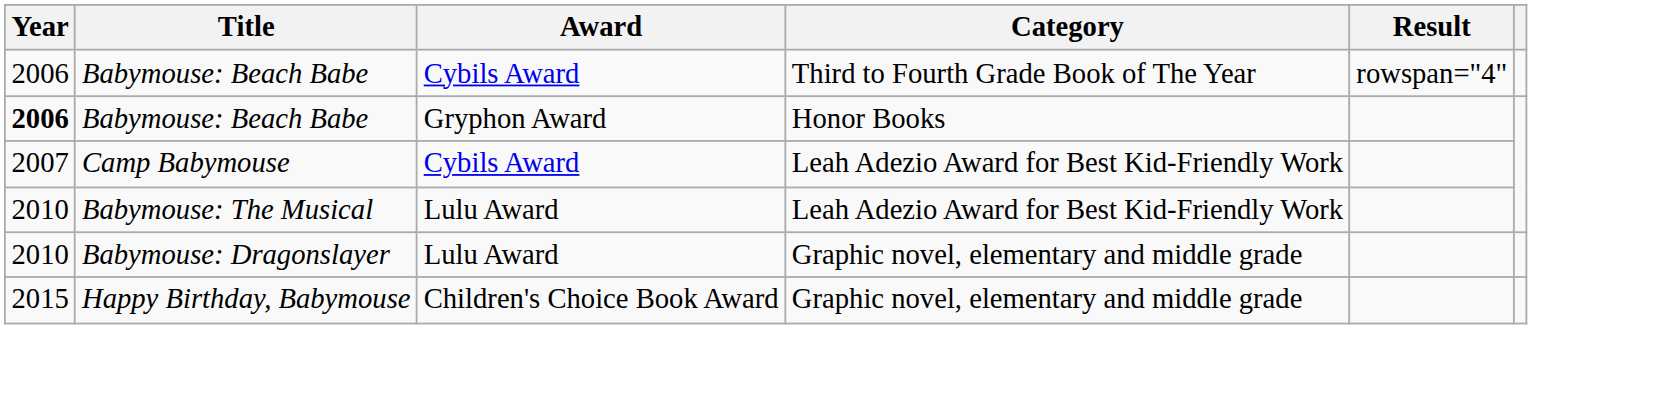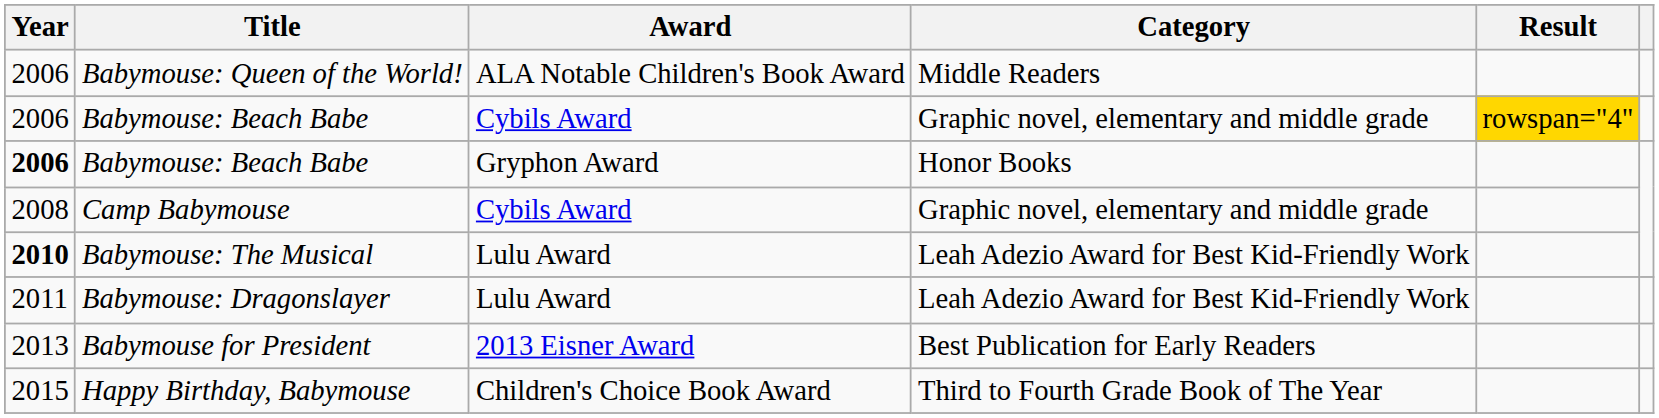+ row: (272, 72)
(1024, 72) Third to Fourth Grade Book of The Year -> (1173, 118) Graphic novel, elementary and middle grade
(1432, 72) no background -> (1558, 118) gold background
(40, 163) 2007 -> (40, 208) 2008
(1067, 163) Leah Adezio Award for Best Kid-Friendly Work -> (1173, 208) Graphic novel, elementary and middle grade
(40, 208) normal -> (40, 254) bold
(40, 254) 2010 -> (40, 299) 2011
(1047, 254) Graphic novel, elementary and middle grade -> (1194, 299) Leah Adezio Award for Best Kid-Friendly Work
+ row: (226, 345)
(1047, 299) Graphic novel, elementary and middle grade -> (1150, 390) Third to Fourth Grade Book of The Year
